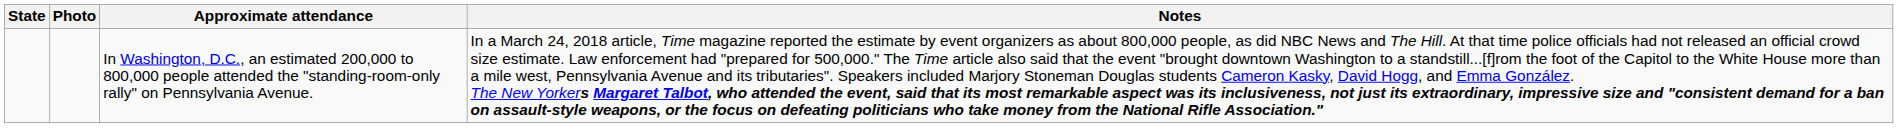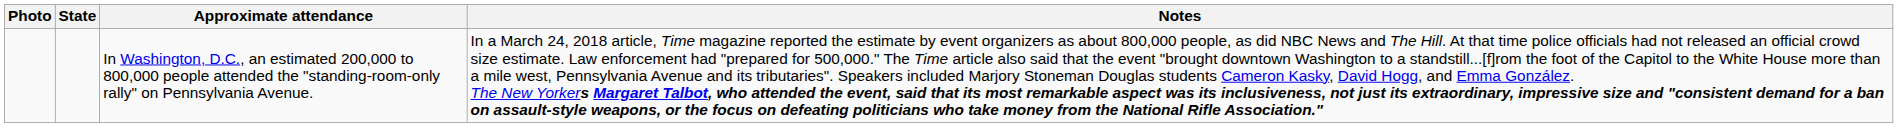columns swapped: (27, 16) <-> (74, 16)
